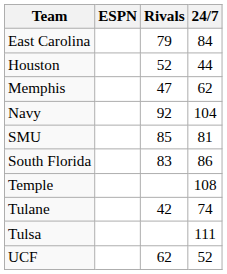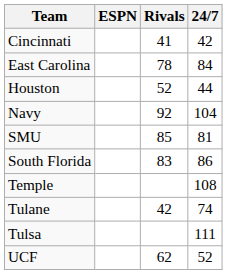+ row: (40, 40)
(164, 40) 79 -> (164, 64) 78
- row: (37, 88)
